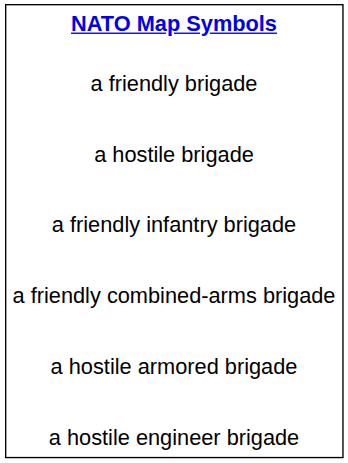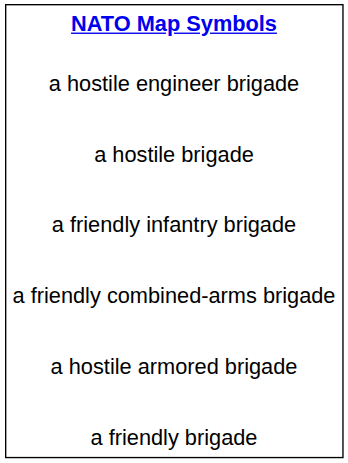(174, 84) a friendly brigade -> (174, 84) a hostile engineer brigade
(174, 437) a hostile engineer brigade -> (174, 437) a friendly brigade
